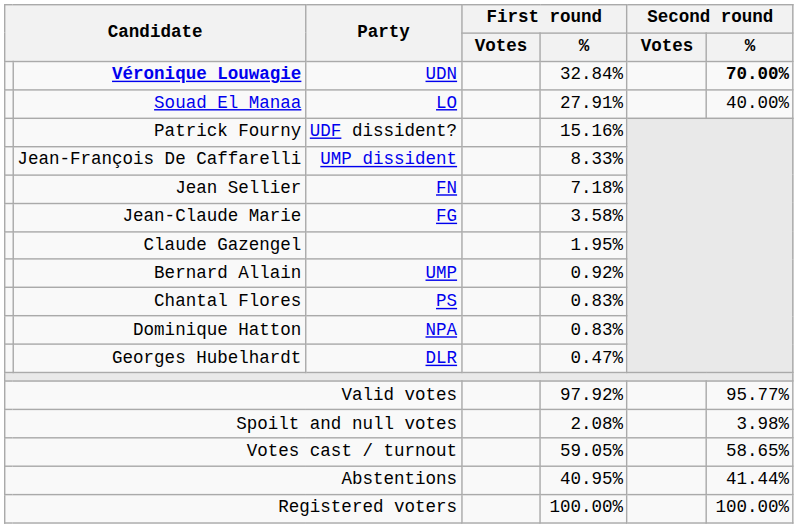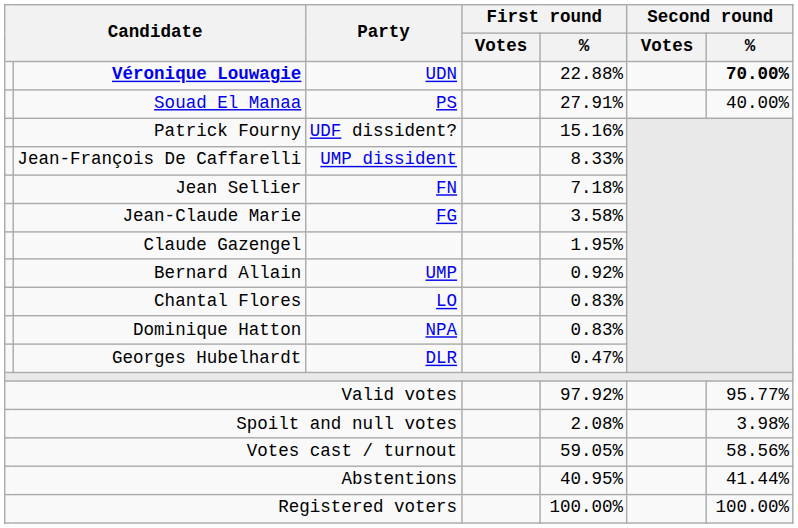(591, 76) 32.84% -> (591, 76) 22.88%
(447, 104) LO -> (447, 104) PS
(447, 302) PS -> (447, 302) LO
(757, 452) 58.65% -> (757, 452) 58.56%
